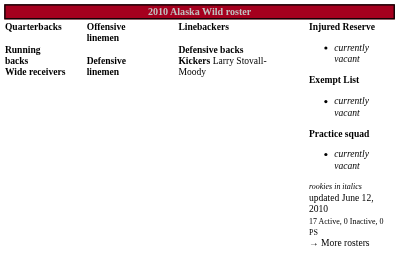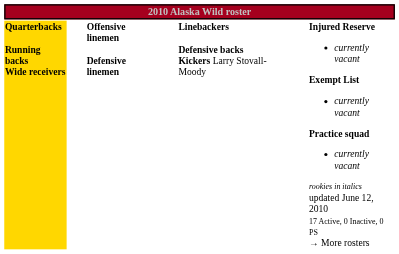(35, 49) no background -> (35, 49) gold background
